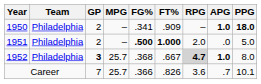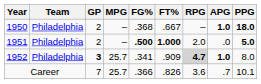(144, 27) .341 -> (144, 27) .368
(172, 27) .909 -> (172, 27) .667
(248, 42) normal -> (248, 42) bold
(144, 57) .368 -> (144, 57) .341
(172, 57) .667 -> (172, 57) .909
